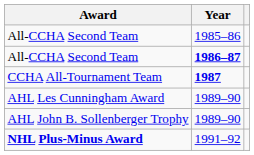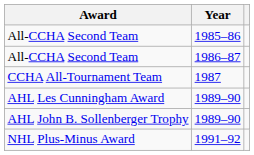(218, 56) bold -> (218, 56) normal
(208, 77) bold -> (208, 77) normal
(75, 139) bold -> (71, 139) normal
